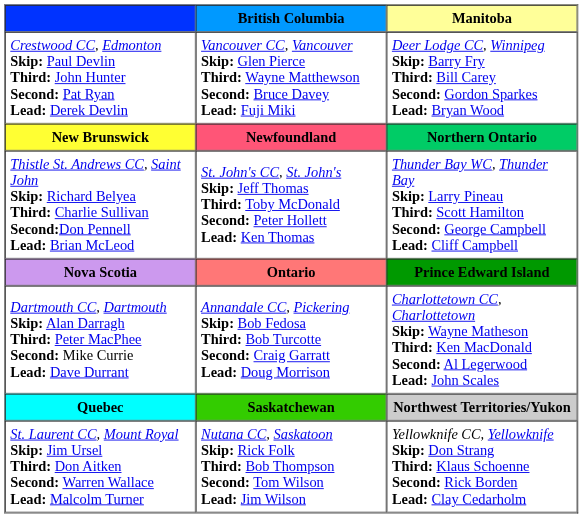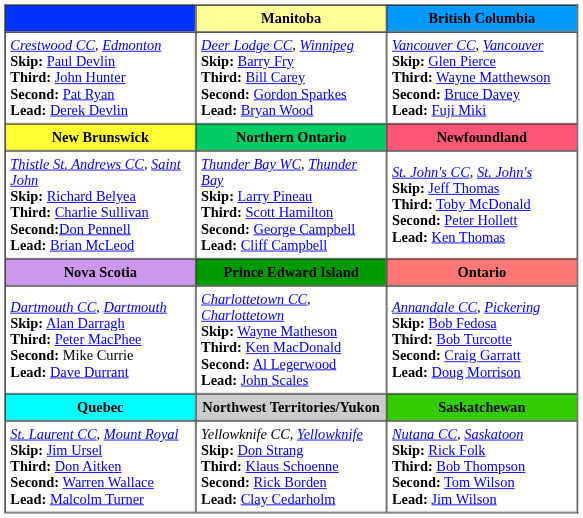columns swapped: (291, 18) <-> (482, 18)
